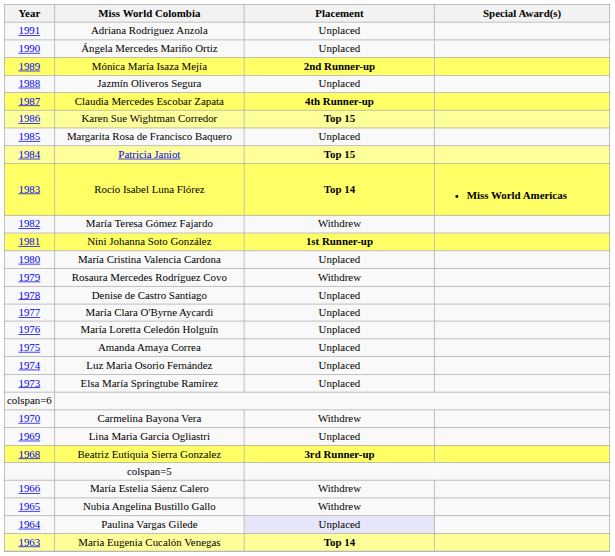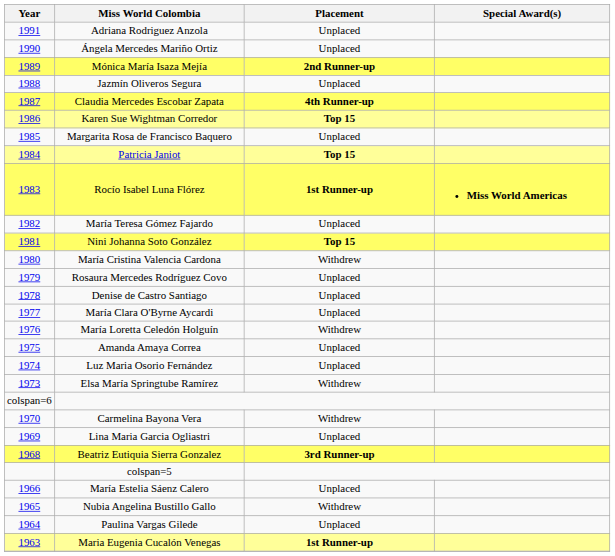(339, 189) Top 14 -> (339, 189) 1st Runner-up
(339, 224) Withdrew -> (339, 224) Unplaced
(339, 241) 1st Runner-up -> (339, 241) Top 15
(339, 259) Unplaced -> (339, 259) Withdrew
(339, 277) Withdrew -> (339, 277) Unplaced
(339, 330) Unplaced -> (339, 330) Withdrew
(339, 383) Unplaced -> (339, 383) Withdrew
(339, 489) Withdrew -> (339, 489) Unplaced
(339, 524) lavender background -> (339, 524) no background
(339, 542) Top 14 -> (339, 542) 1st Runner-up
